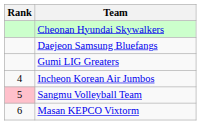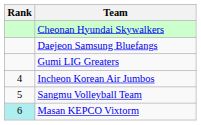(20, 95) pink background -> (20, 95) no background
(20, 111) no background -> (20, 111) paleturquoise background
